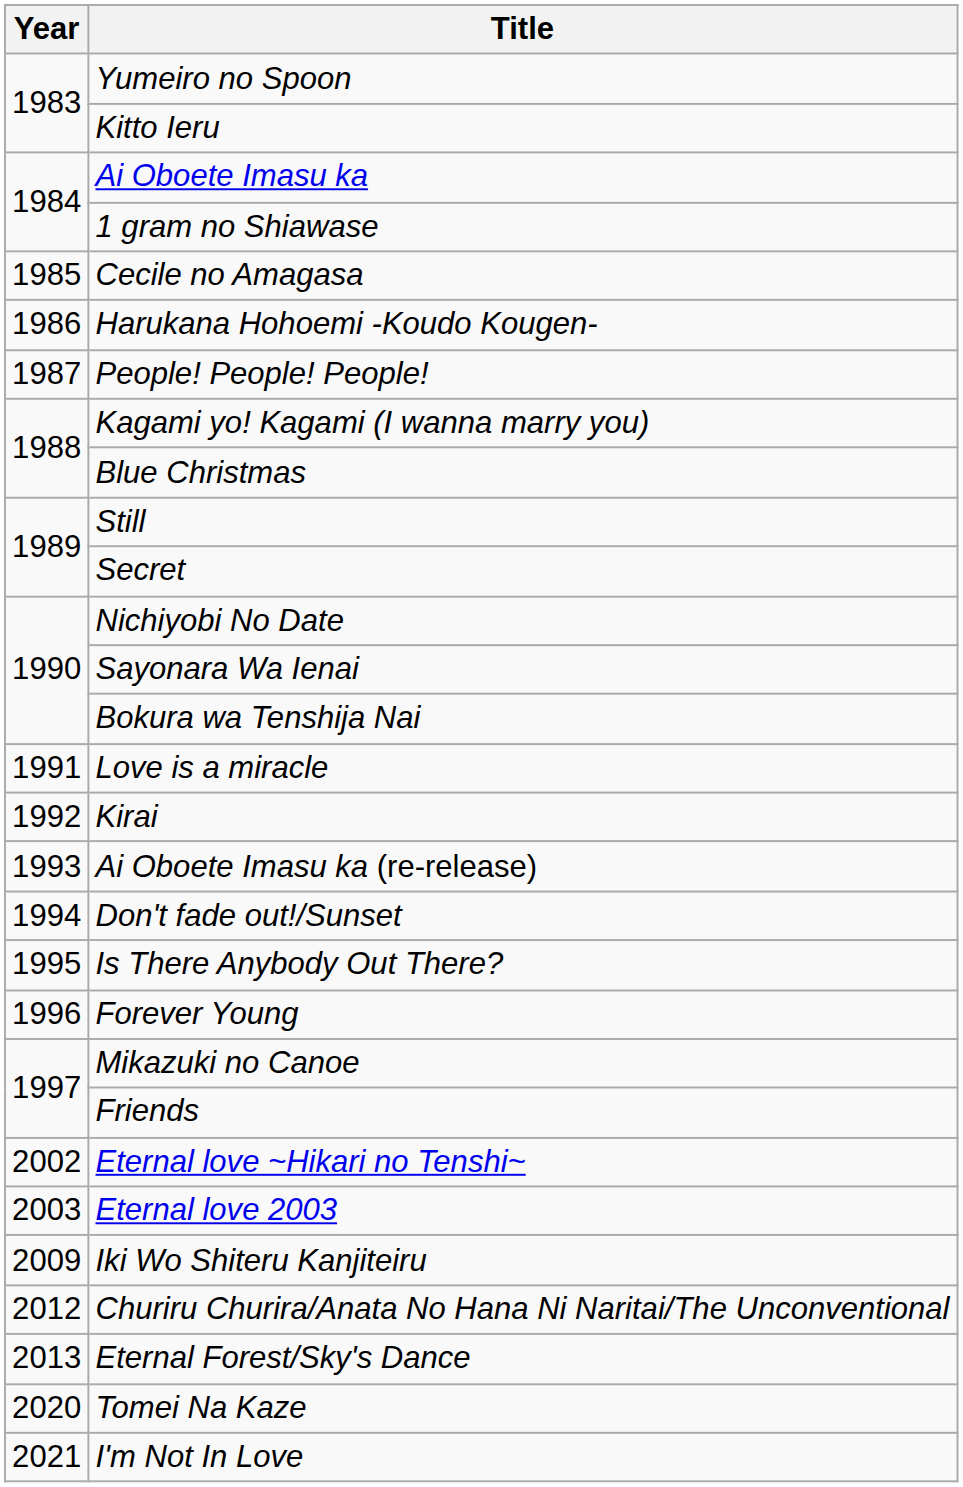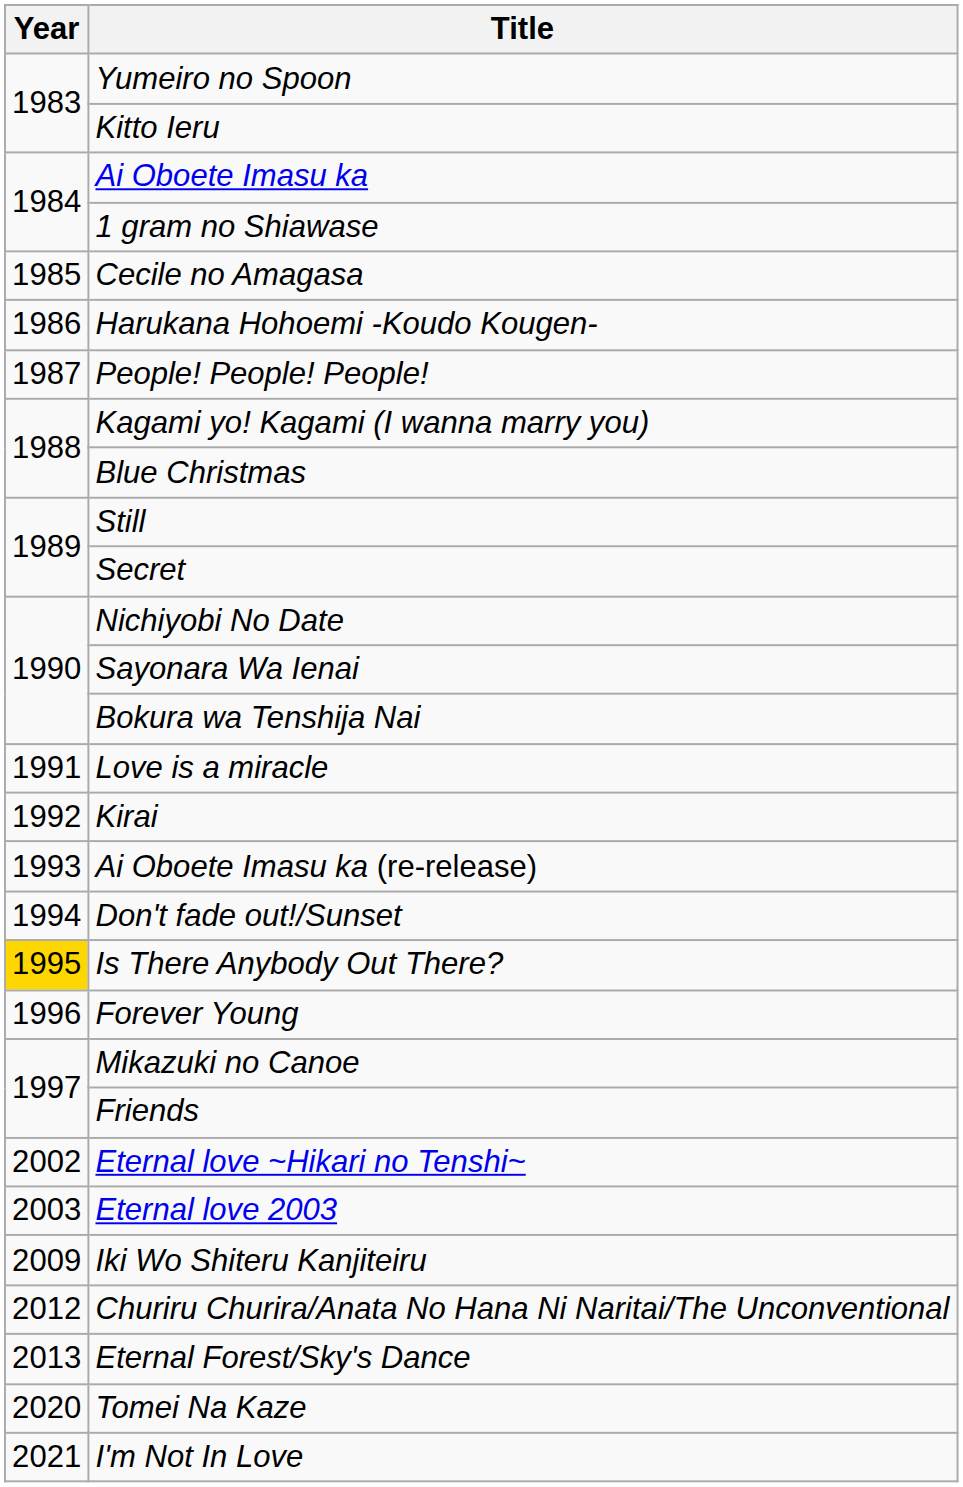(47, 964) no background -> (47, 964) gold background
